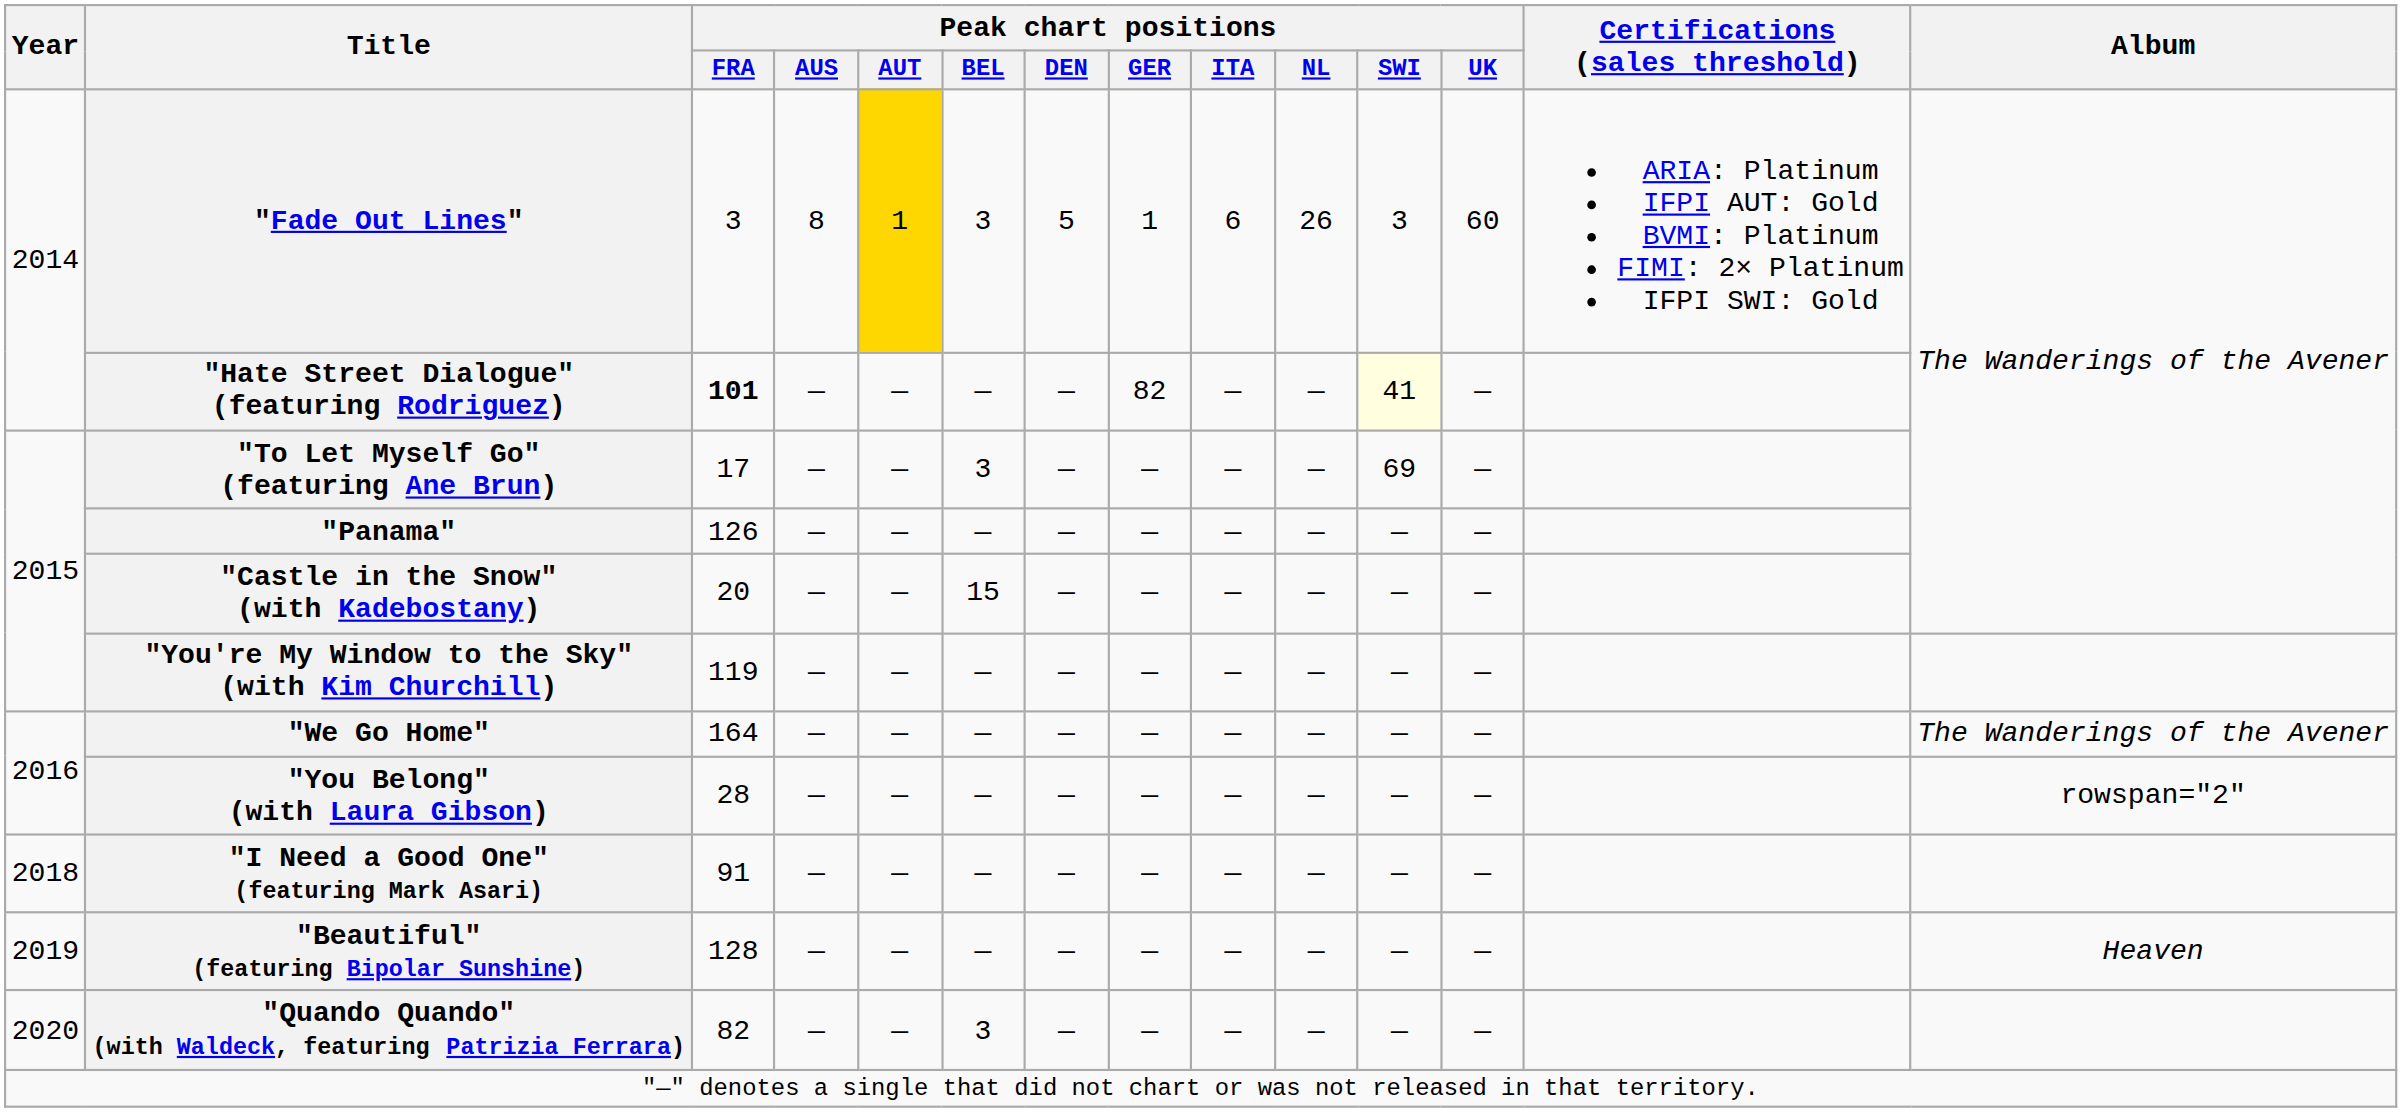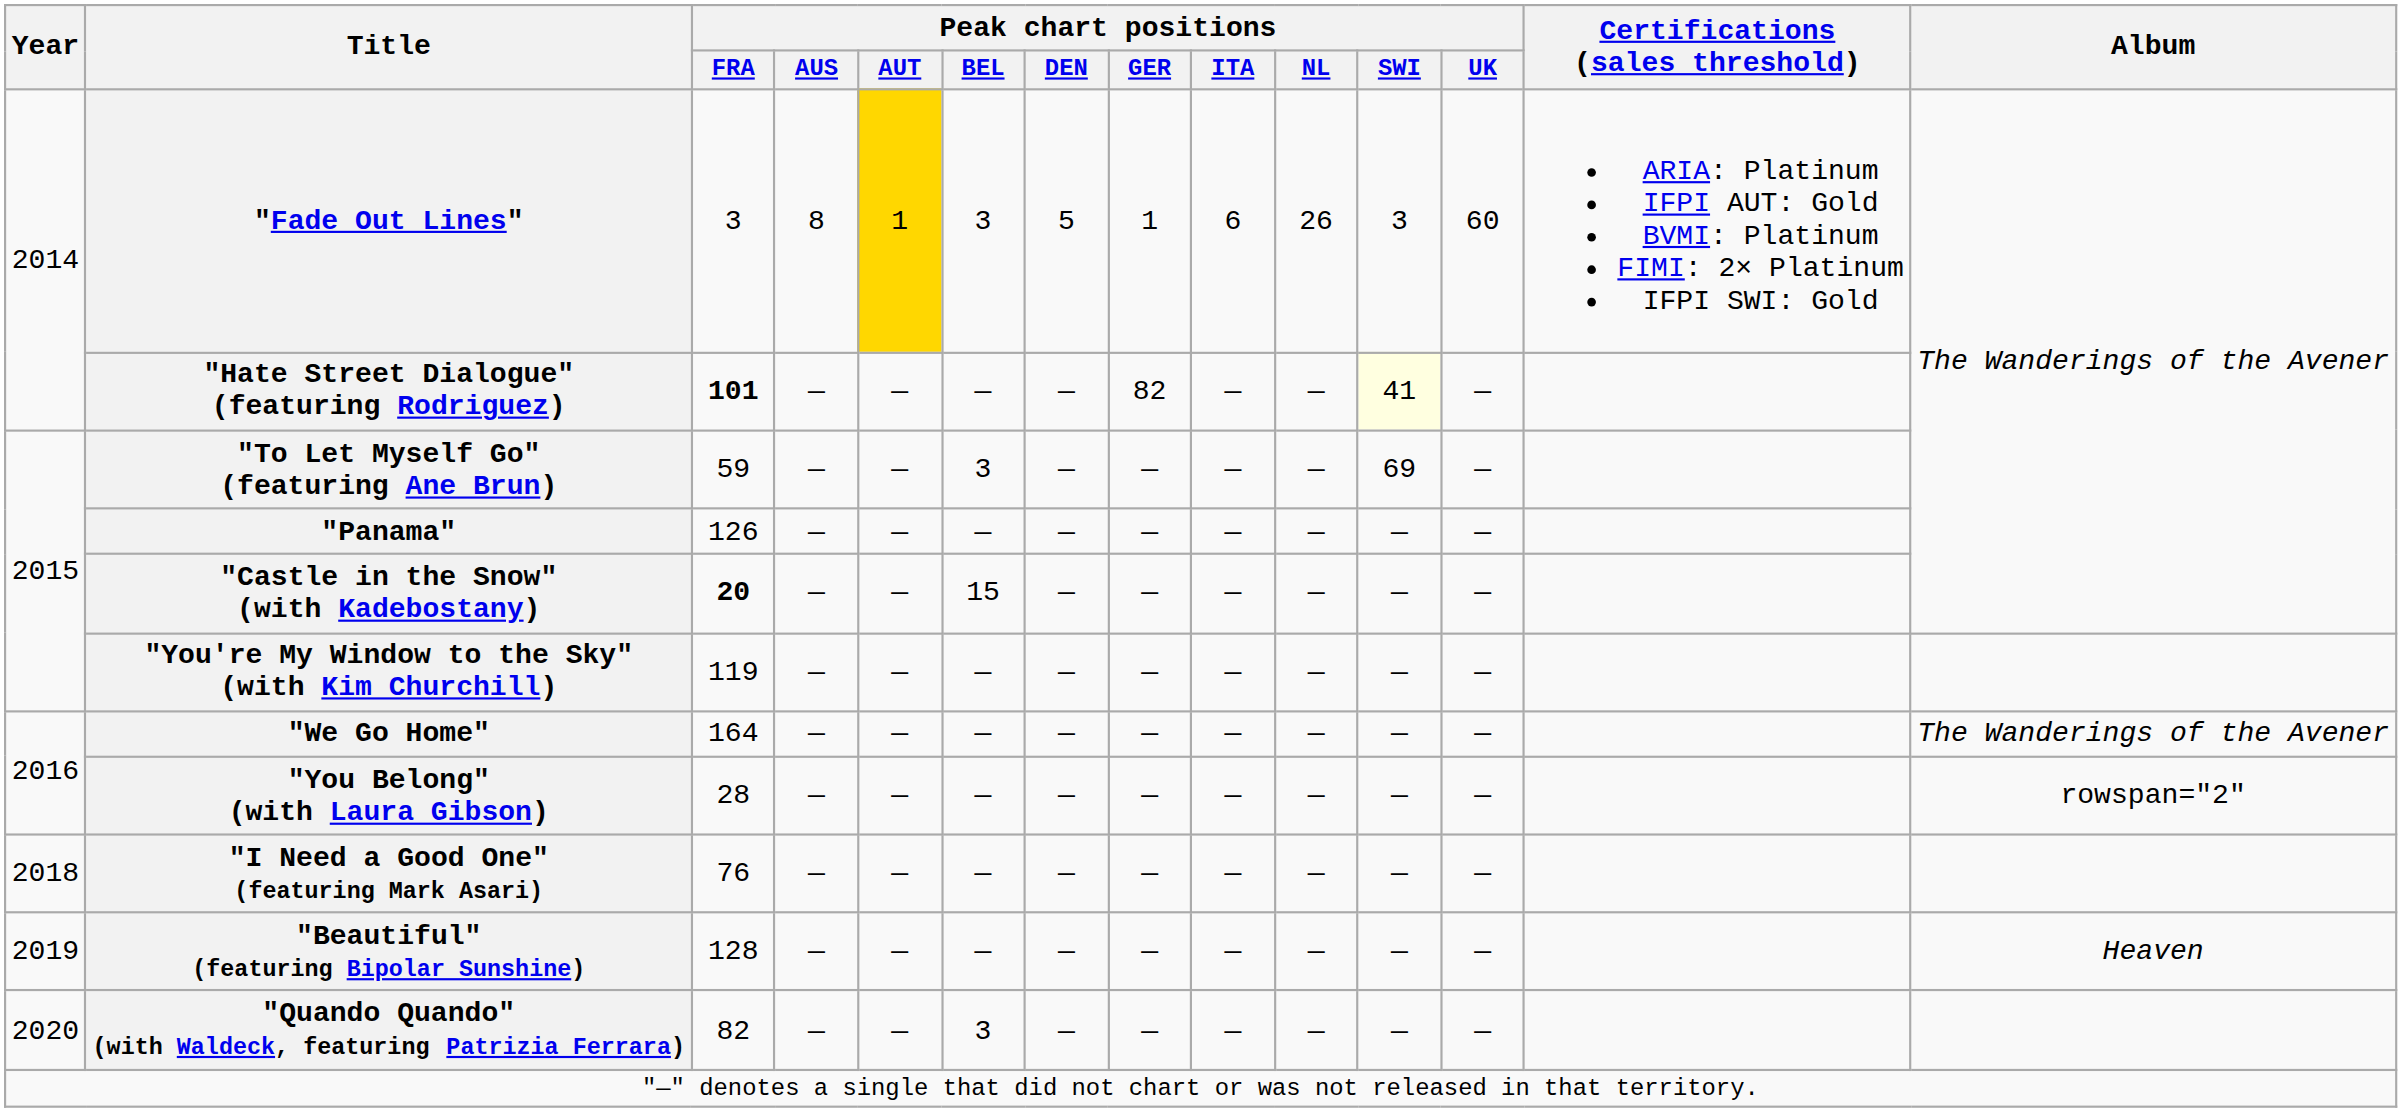(733, 470) 17 -> (733, 470) 59
(733, 594) normal -> (733, 594) bold
(733, 874) 91 -> (733, 874) 76
